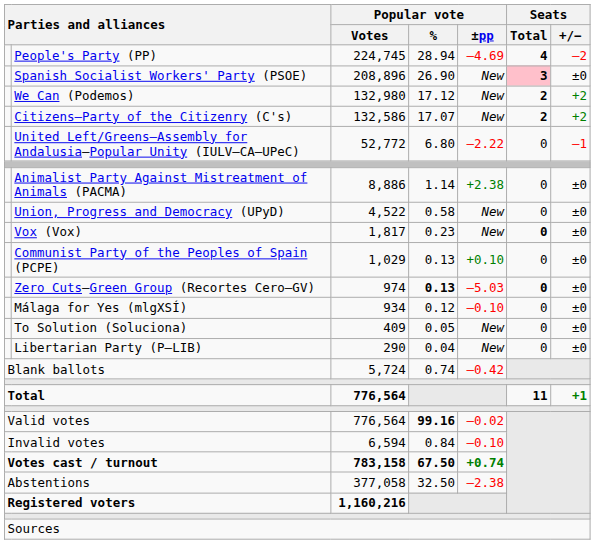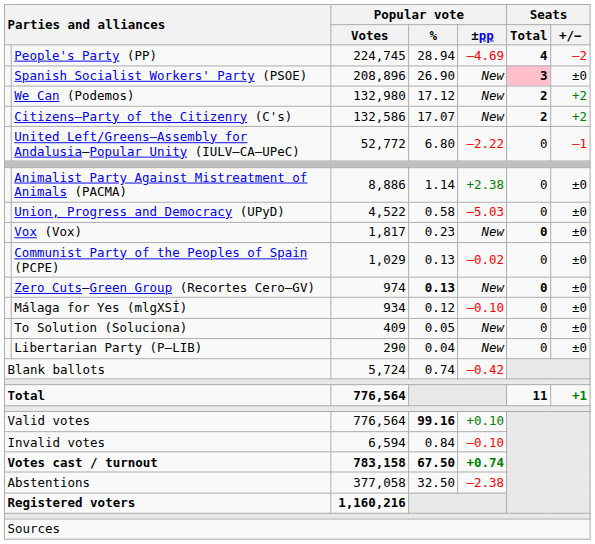(493, 212) New -> (485, 212) –5.03
(485, 260) +0.10 -> (485, 260) –0.02
(485, 288) –5.03 -> (493, 288) New
(485, 421) –0.02 -> (485, 421) +0.10
